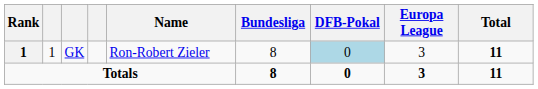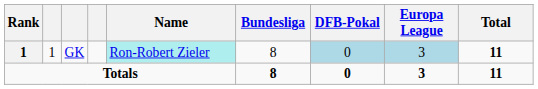(160, 52) no background -> (160, 52) paleturquoise background
(422, 52) no background -> (422, 52) lightblue background
